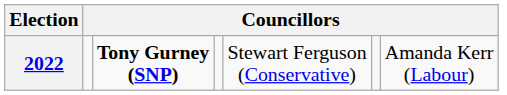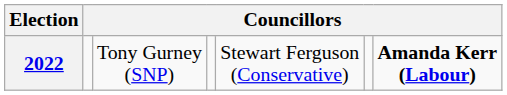(153, 62) bold -> (149, 62) normal
(439, 62) normal -> (437, 62) bold
